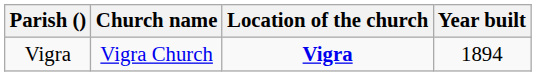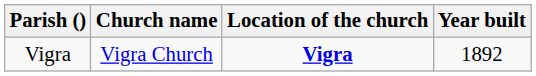(482, 53) 1894 -> (482, 53) 1892
